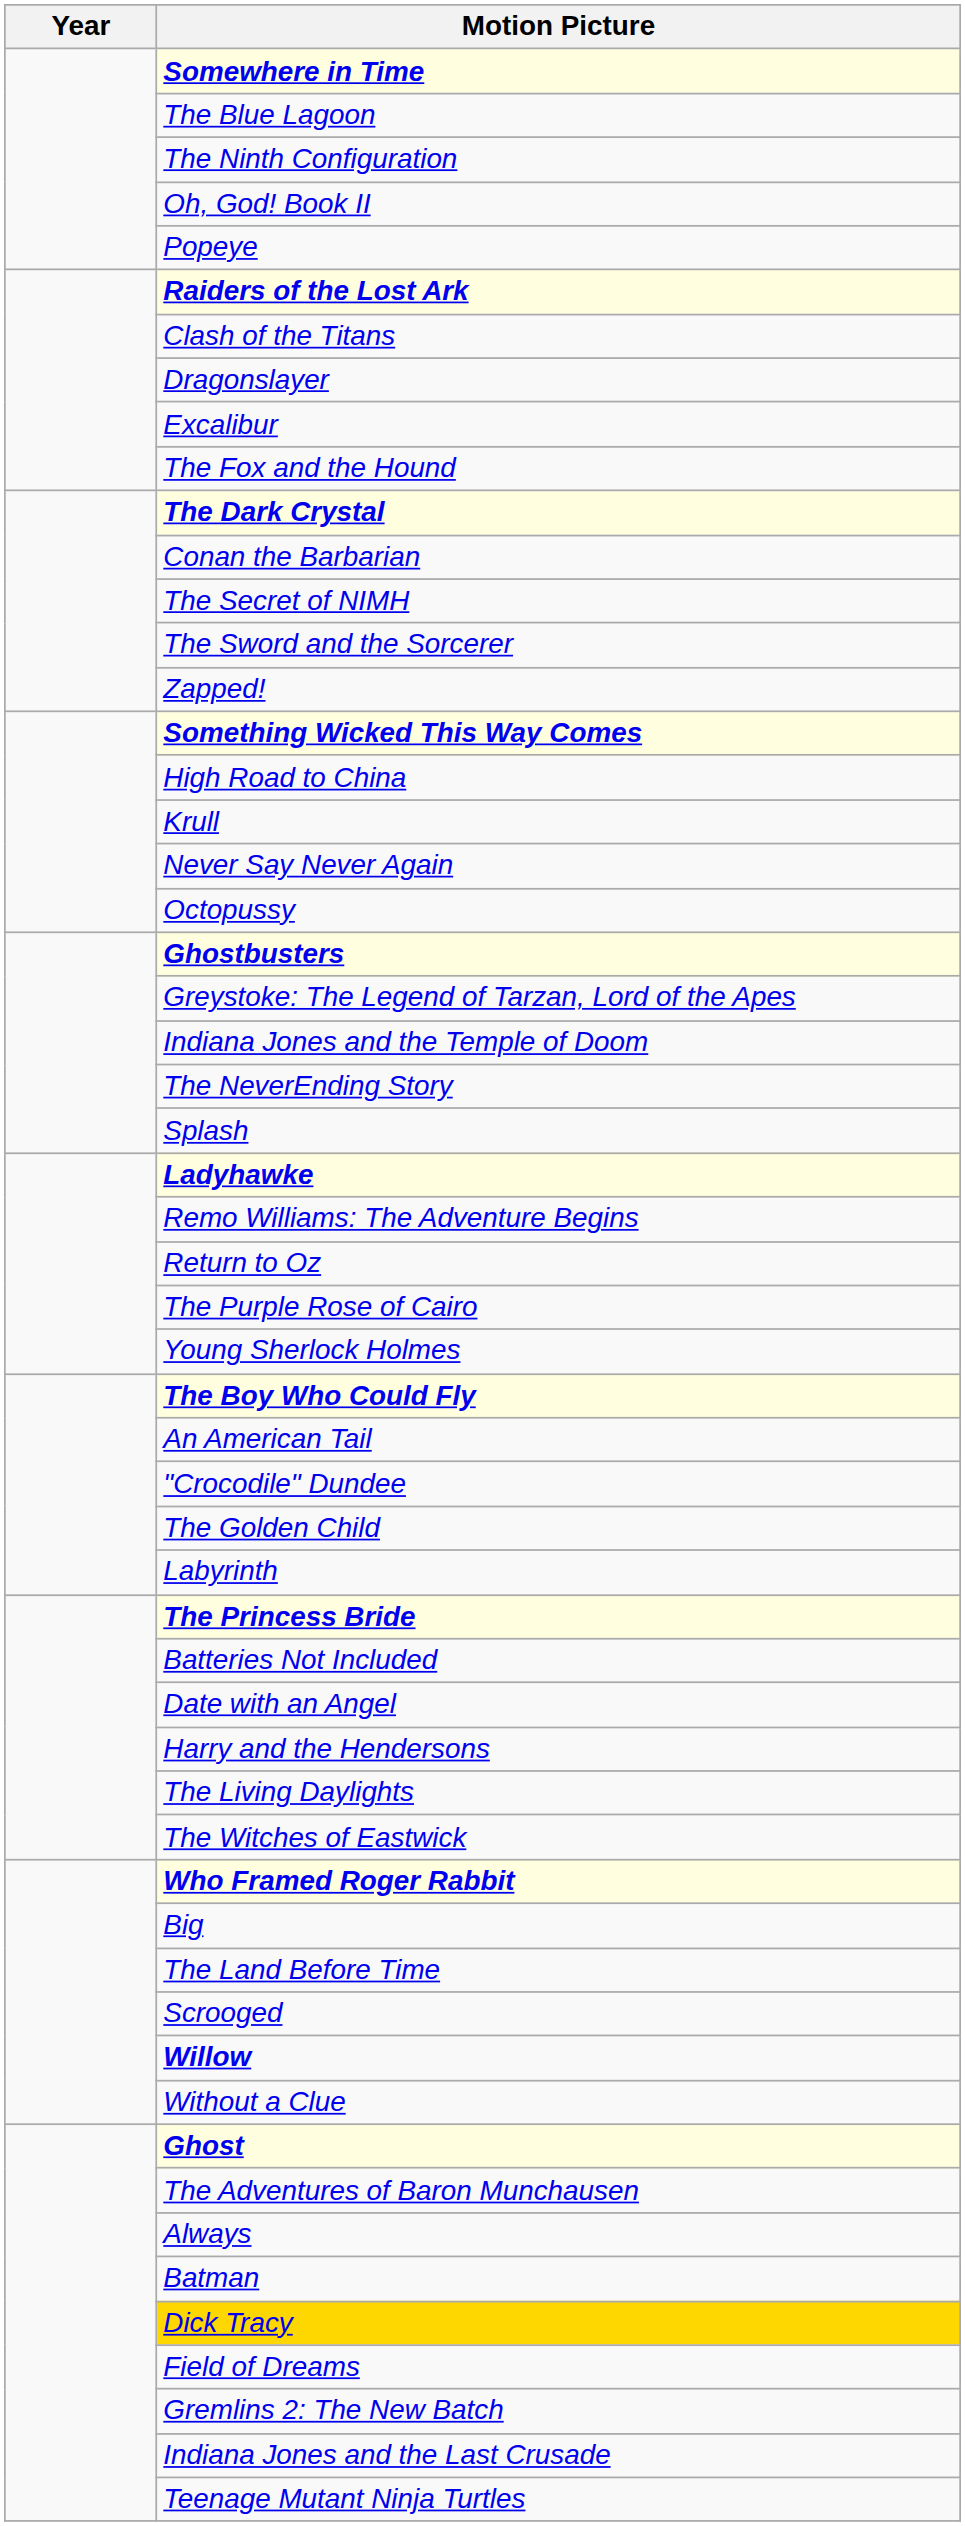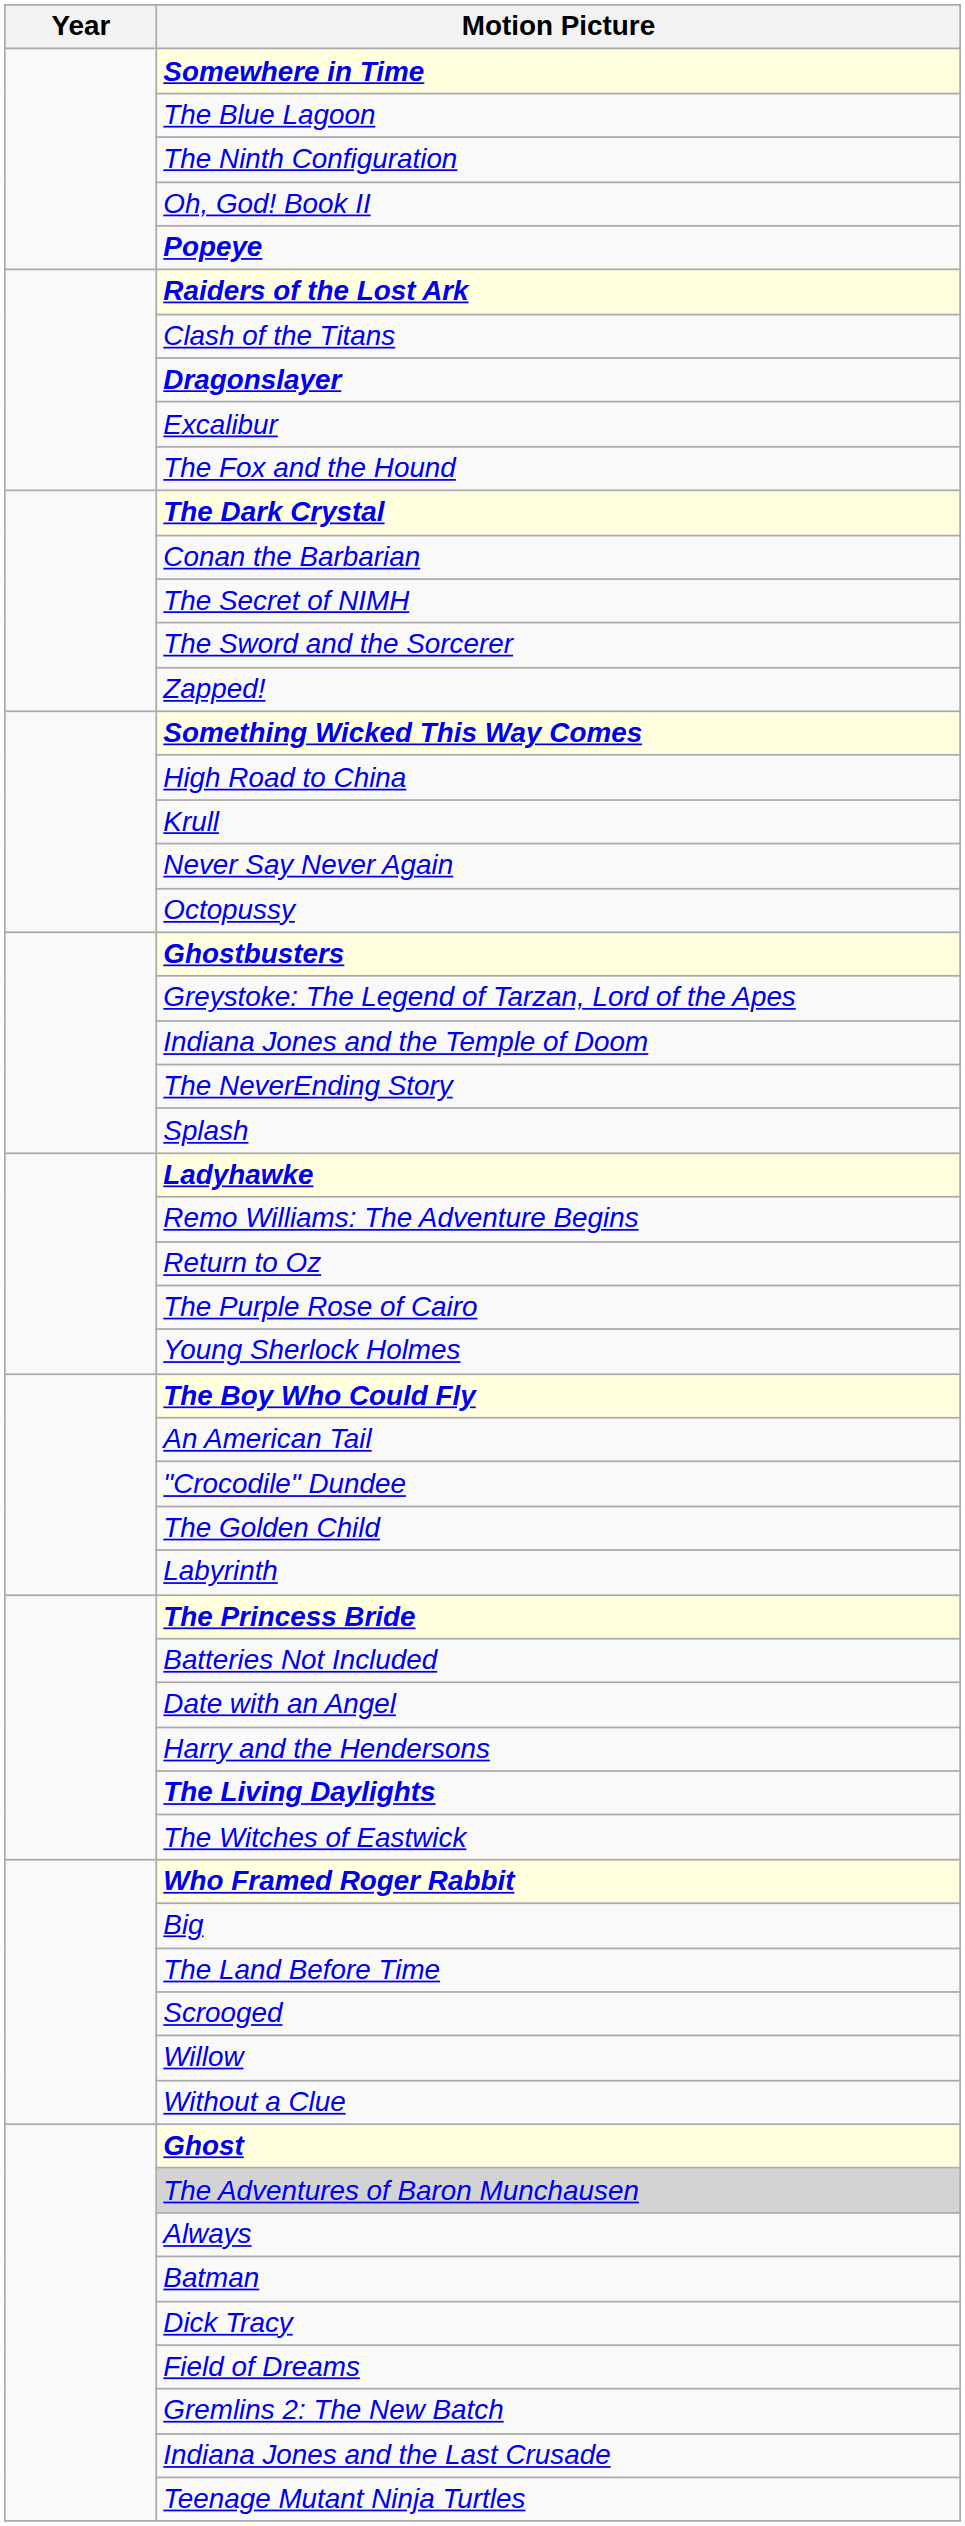(211, 247) normal -> (213, 247) bold
(246, 379) normal -> (252, 379) bold
(289, 1792) normal -> (299, 1792) bold
(207, 2057) bold -> (203, 2057) normal
(401, 2190) no background -> (401, 2190) lightgrey background
(228, 2322) gold background -> (228, 2322) no background
